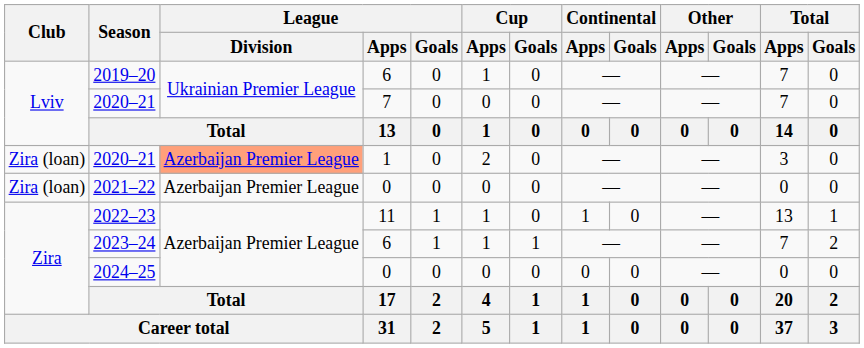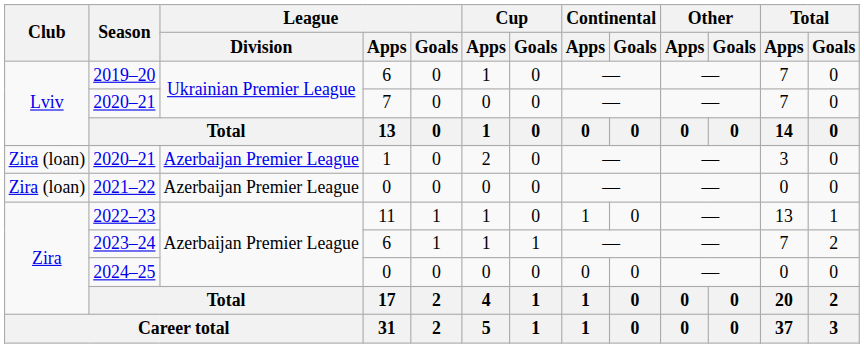(261, 159) lightsalmon background -> (261, 159) no background
